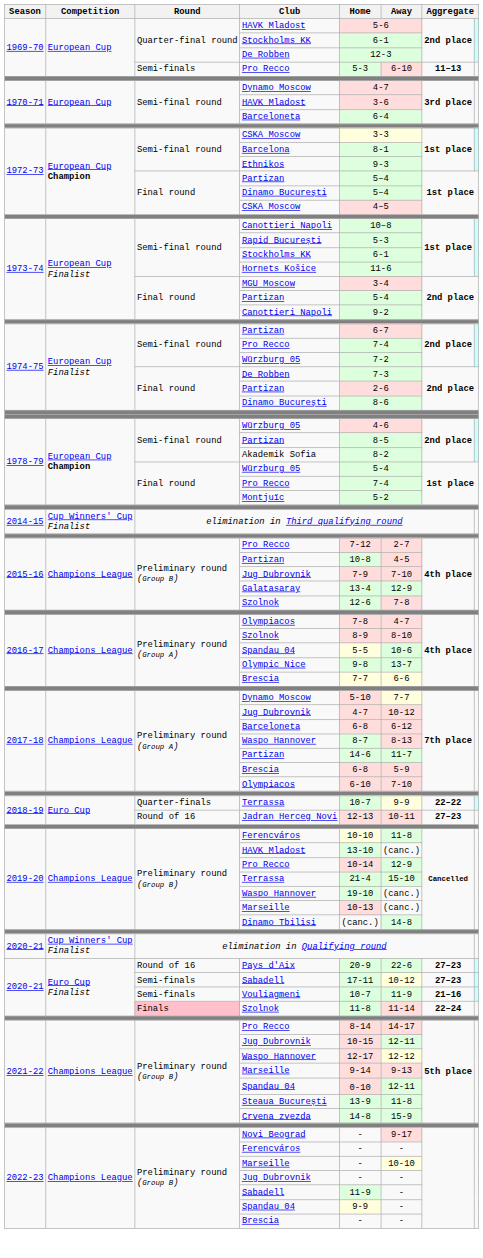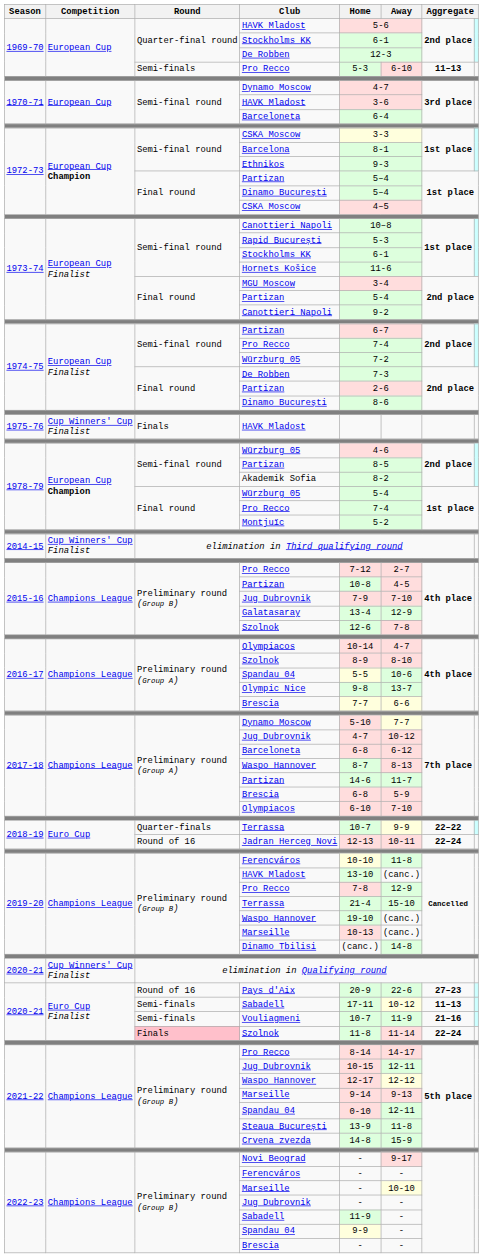+ row: (25, 427)
(360, 622) 7-8 -> (360, 646) 10-14
(448, 817) 27–23 -> (448, 842) 22–24
(360, 865) 10-14 -> (360, 889) 7-8
(448, 980) 27–23 -> (448, 1005) 11–13
